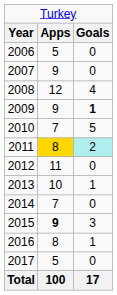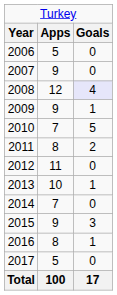(93, 90) no background -> (93, 90) lavender background
(93, 109) bold -> (93, 109) normal
(55, 147) gold background -> (55, 147) no background
(93, 147) paleturquoise background -> (93, 147) no background
(55, 223) bold -> (55, 223) normal
